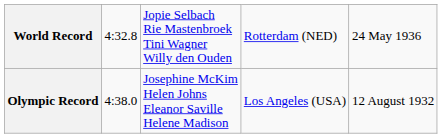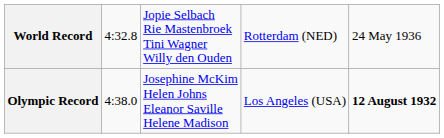(393, 100) normal -> (394, 100) bold
